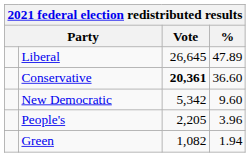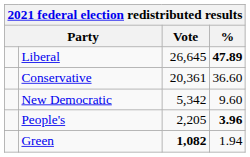(227, 57) normal -> (227, 57) bold
(188, 78) bold -> (188, 78) normal
(231, 120) normal -> (231, 120) bold
(191, 141) normal -> (191, 141) bold
